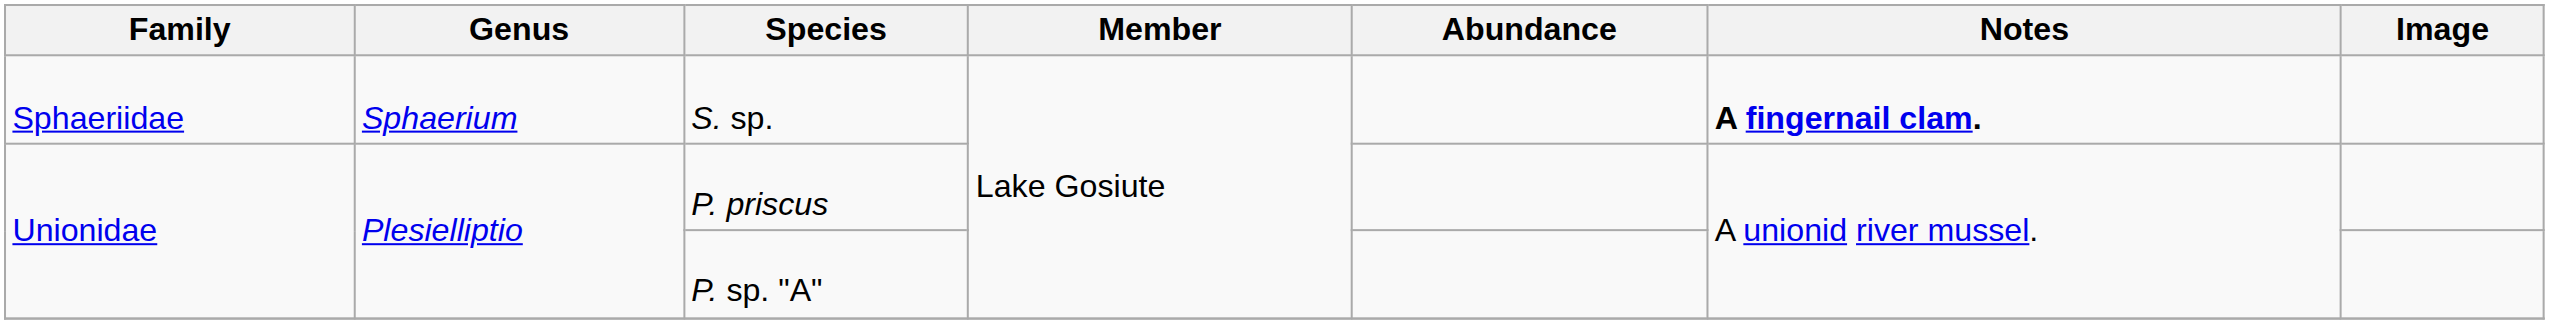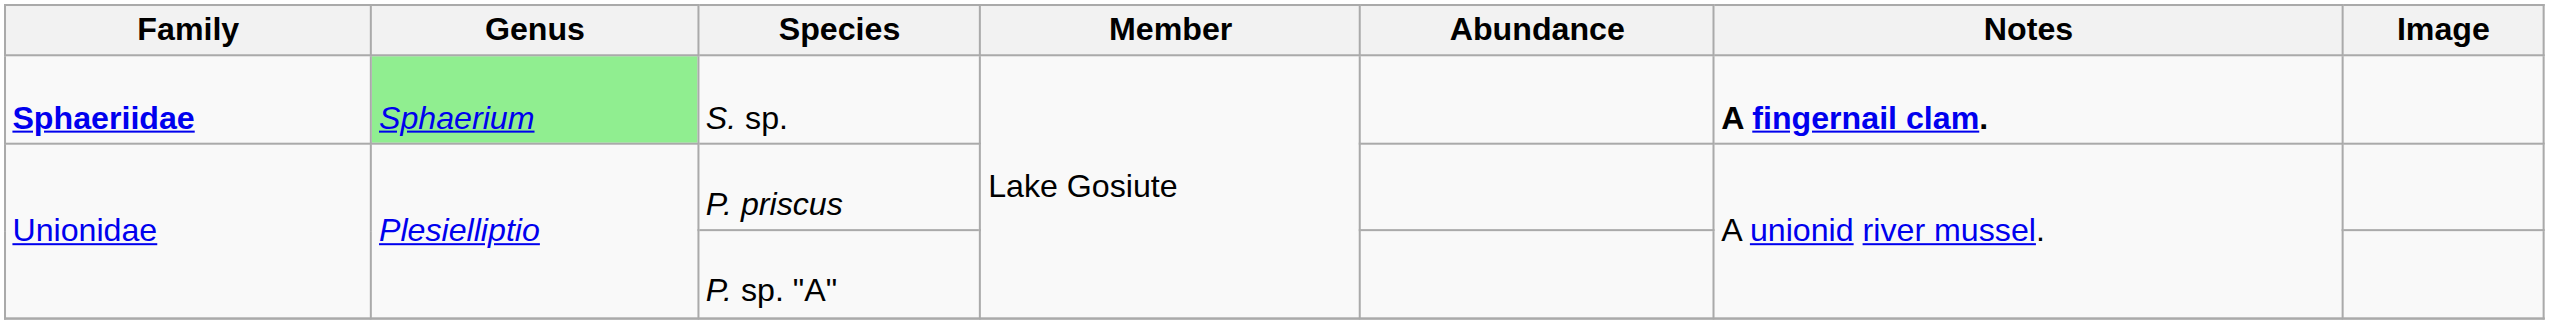(98, 117) normal -> (104, 117) bold
(440, 117) no background -> (457, 117) lightgreen background
